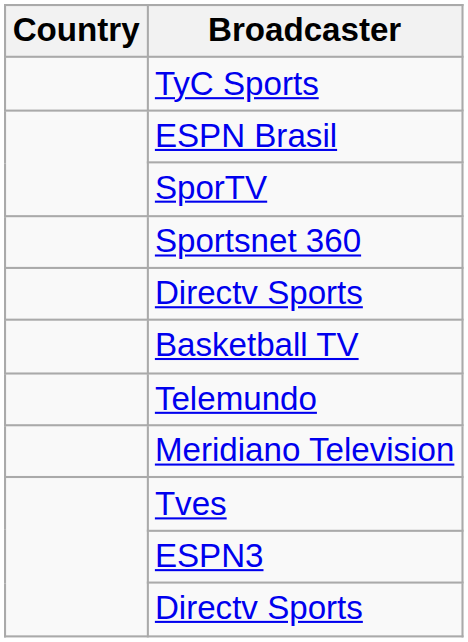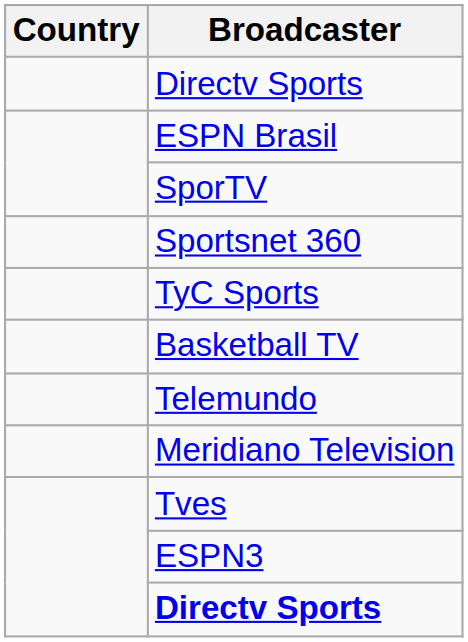(237, 83) TyC Sports -> (259, 83) Directv Sports
(259, 293) Directv Sports -> (237, 293) TyC Sports
(259, 608) normal -> (268, 608) bold
